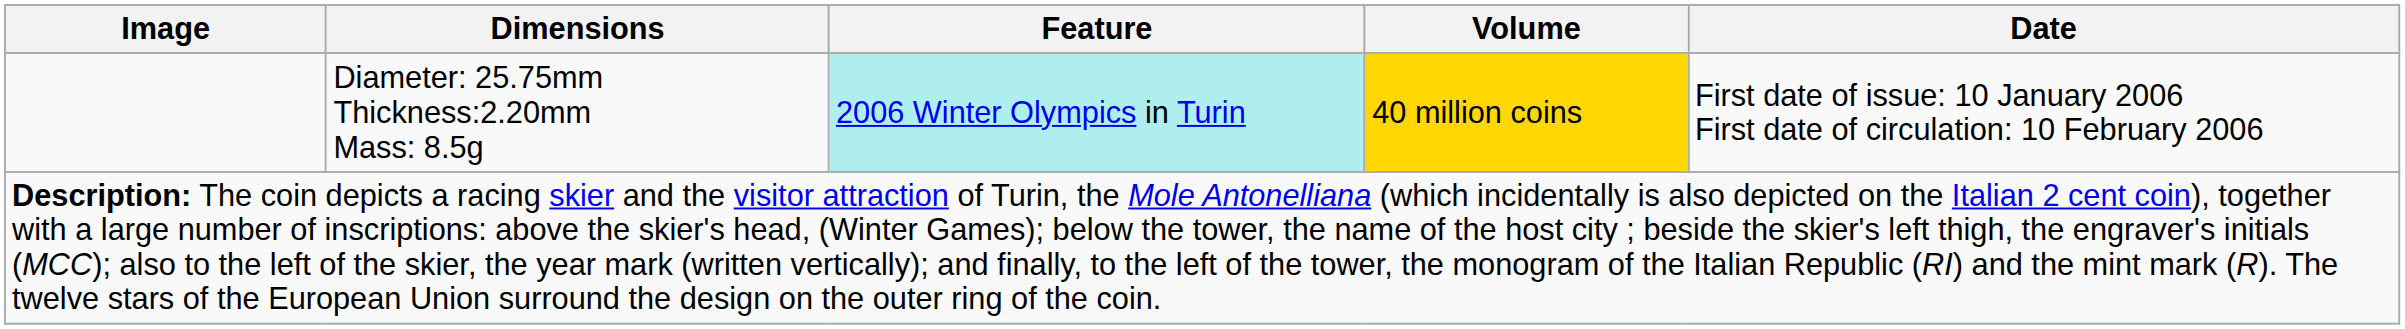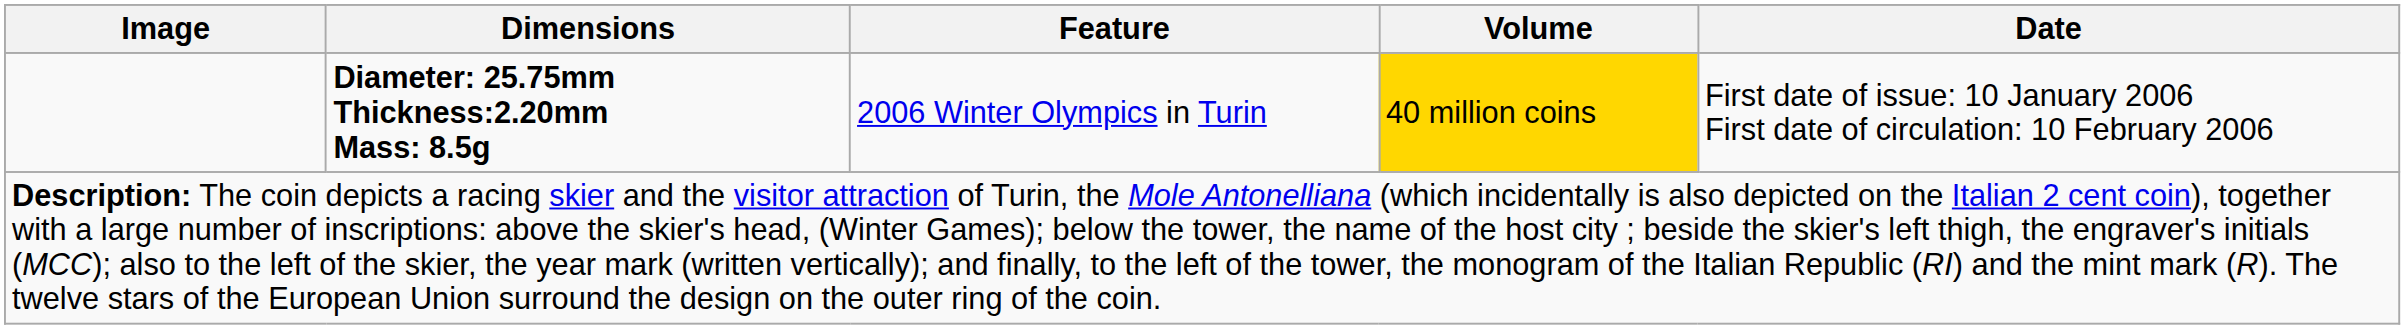(468, 112) normal -> (474, 112) bold
(1041, 112) paleturquoise background -> (1062, 112) no background
